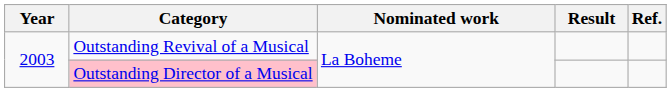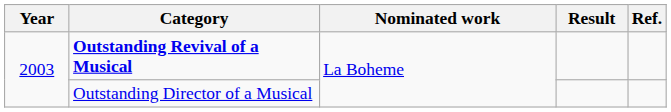(191, 45) normal -> (166, 55) bold
(193, 73) pink background -> (193, 93) no background
